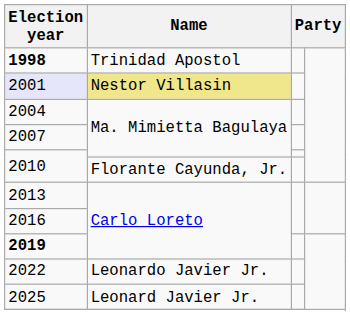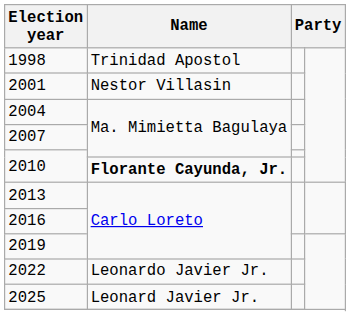(27, 61) bold -> (27, 61) normal
(27, 86) lavender background -> (27, 86) no background
(161, 86) khaki background -> (161, 86) no background
(189, 170) normal -> (189, 170) bold
(27, 246) bold -> (27, 246) normal
